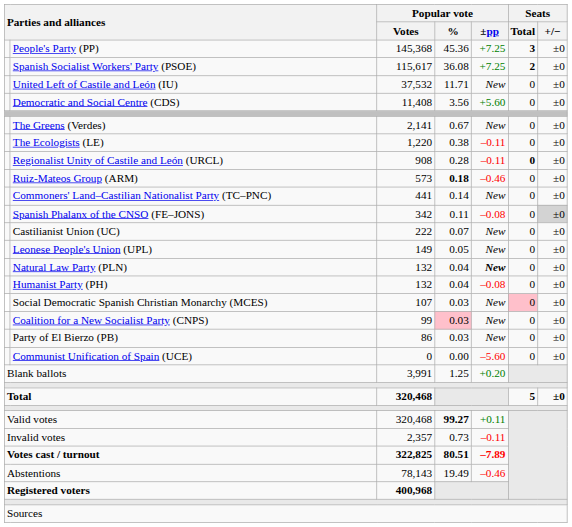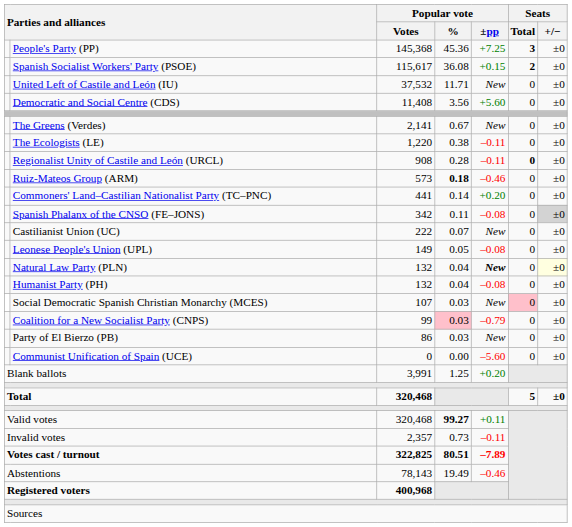(492, 66) +7.25 -> (492, 66) +0.15
(495, 196) New -> (492, 196) +0.20
(495, 249) New -> (493, 249) –0.08
(559, 267) no background -> (559, 267) lightyellow background
(495, 320) New -> (493, 320) –0.79
